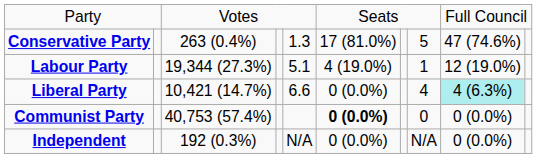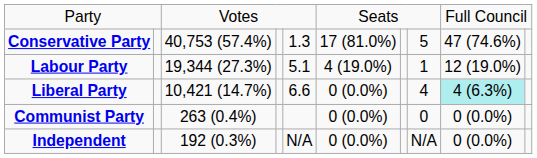(218, 41) 263 (0.4%) -> (218, 41) 40,753 (57.4%)
(218, 116) 40,753 (57.4%) -> (218, 116) 263 (0.4%)
(358, 116) bold -> (358, 116) normal
